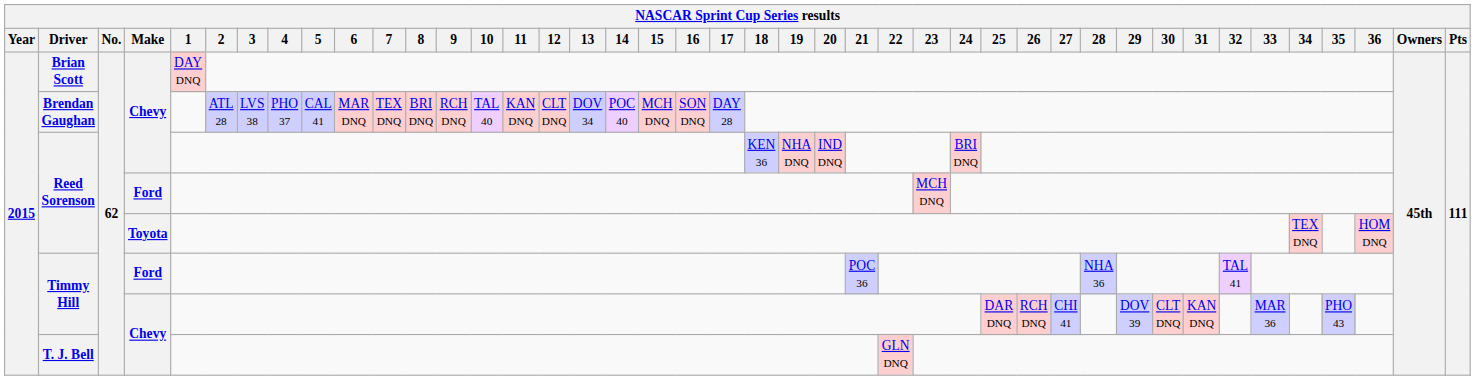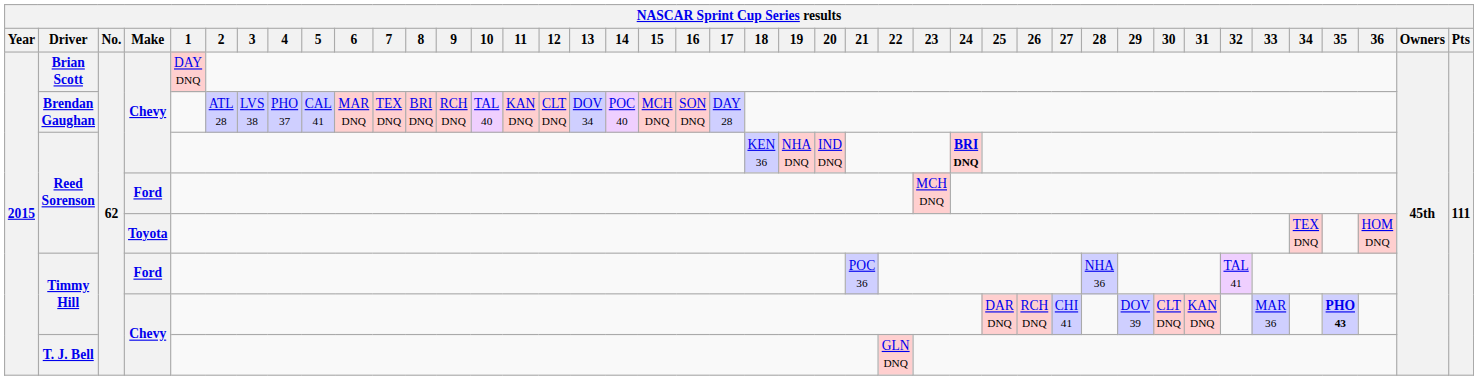(966, 151) normal -> (966, 152) bold
(1339, 313) normal -> (1340, 314) bold
